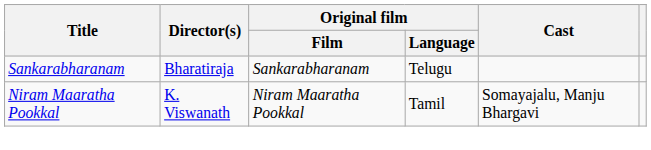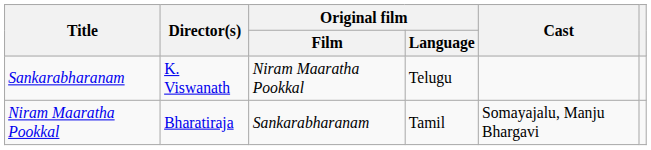(199, 69) Bharatiraja -> (197, 78) K. Viswanath
(311, 69) Sankarabharanam -> (306, 78) Niram Maaratha Pookkal
(197, 104) K. Viswanath -> (199, 122) Bharatiraja
(306, 104) Niram Maaratha Pookkal -> (311, 122) Sankarabharanam
